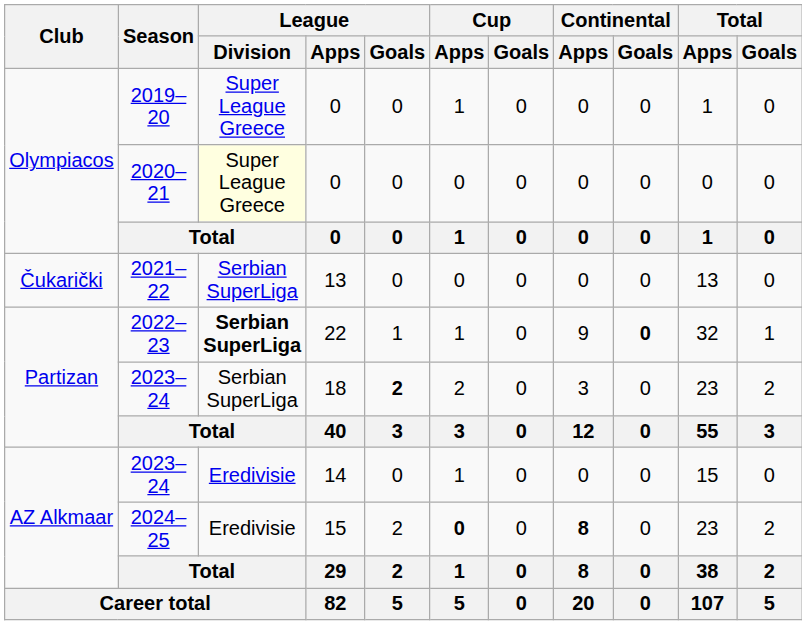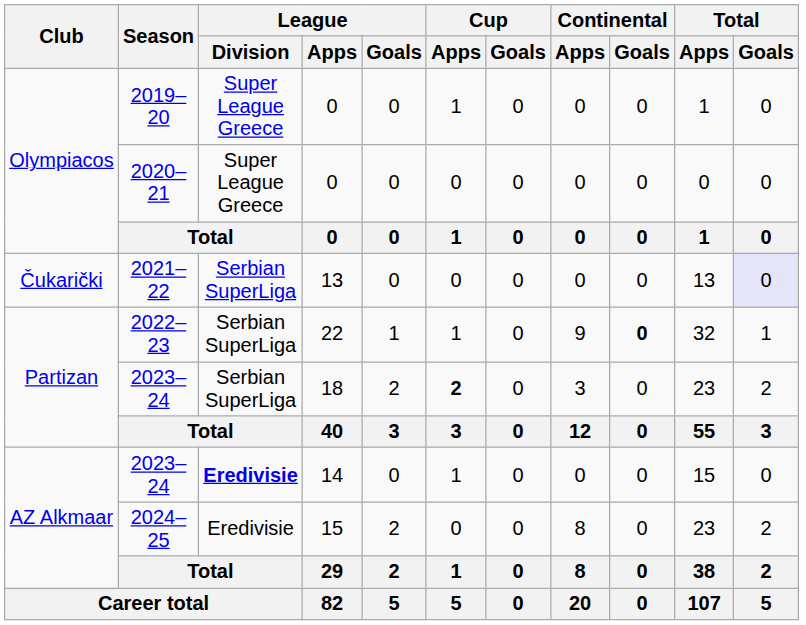(252, 183) lightyellow background -> (251, 183) no background
(769, 280) no background -> (766, 280) lavender background
(252, 334) bold -> (251, 334) normal
(397, 388) bold -> (394, 388) normal
(459, 388) normal -> (456, 388) bold
(252, 474) normal -> (251, 474) bold
(459, 528) bold -> (456, 528) normal
(583, 528) bold -> (580, 528) normal
